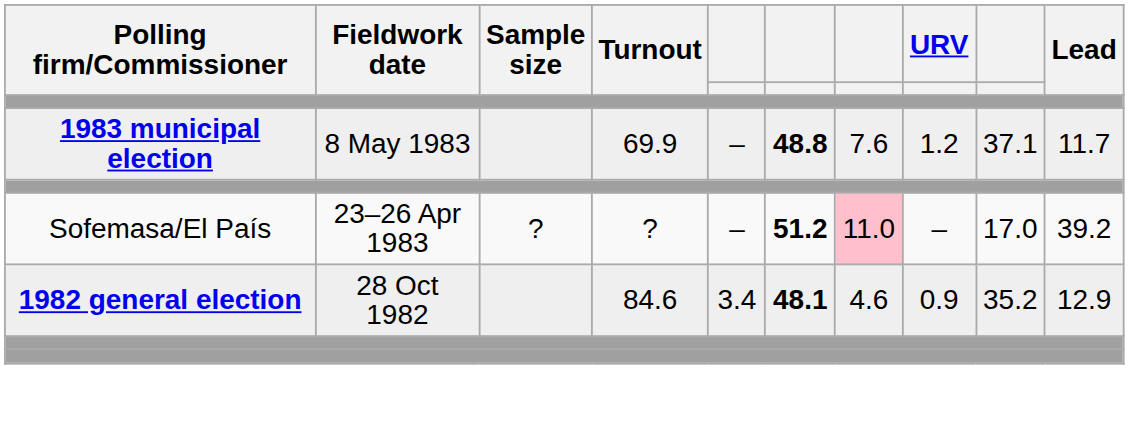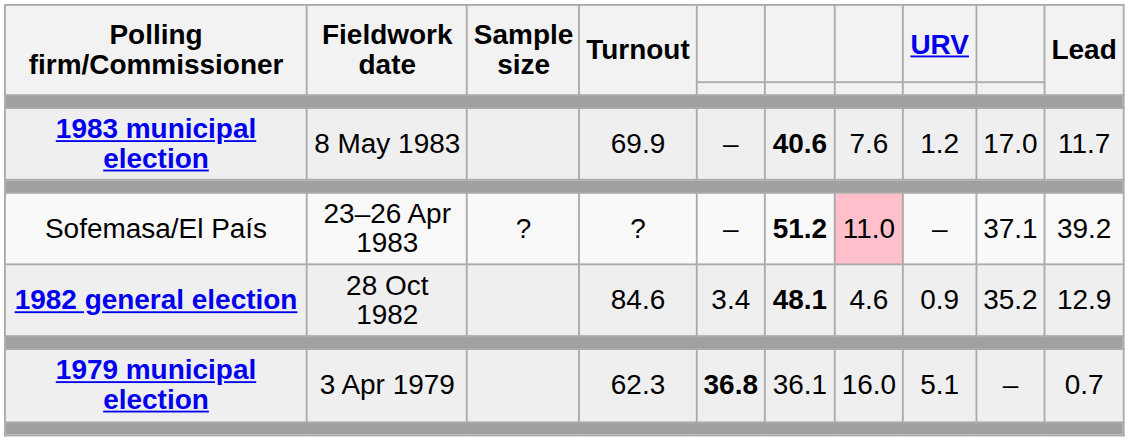(800, 143) 48.8 -> (800, 143) 40.6
(1010, 143) 37.1 -> (1010, 143) 17.0
(1010, 228) 17.0 -> (1010, 228) 37.1
+ row: (156, 385)
